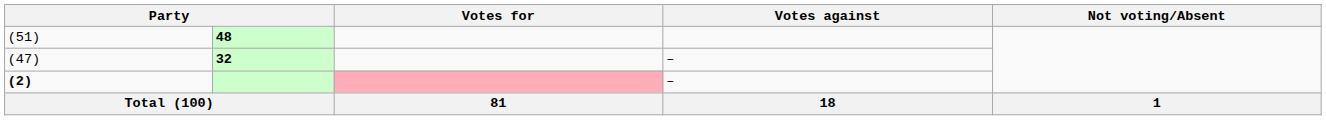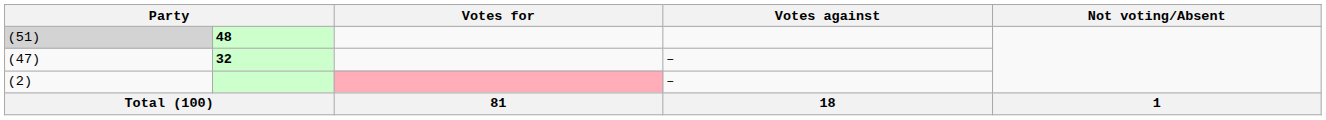(24, 38) no background -> (24, 38) lightgrey background
(20, 82) bold -> (20, 82) normal
